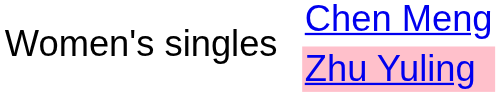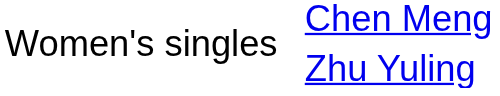(390, 68) pink background -> (390, 68) no background
